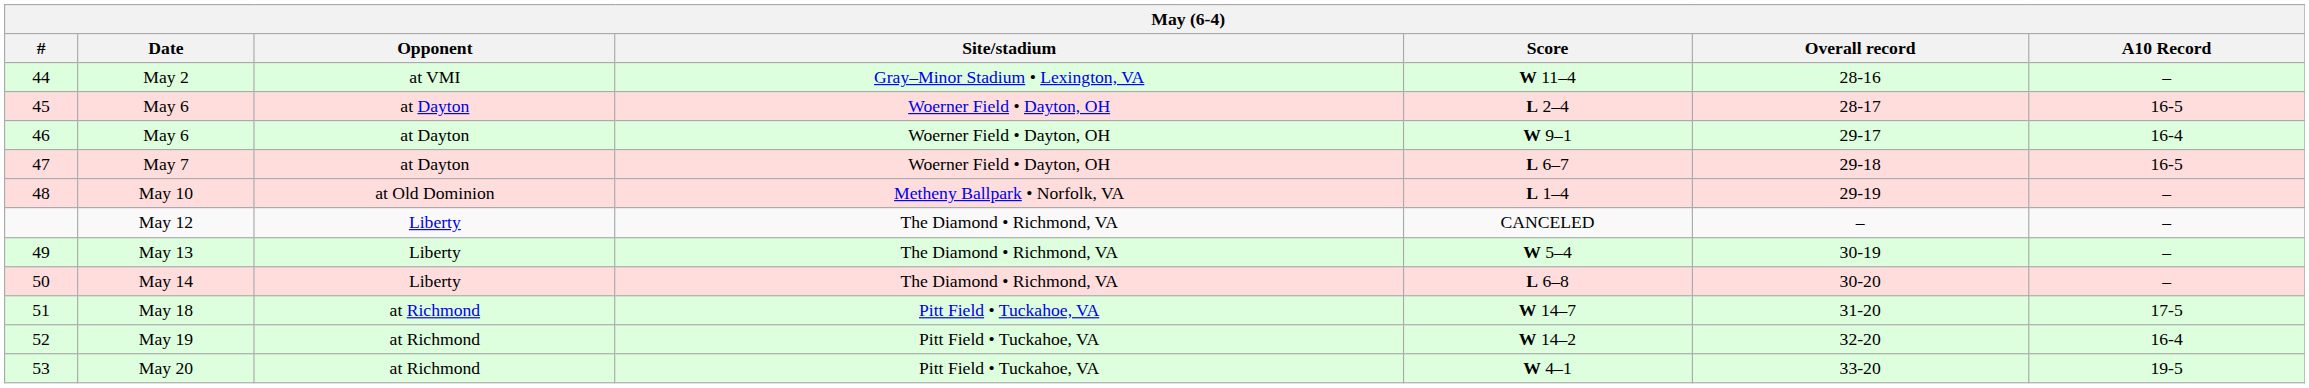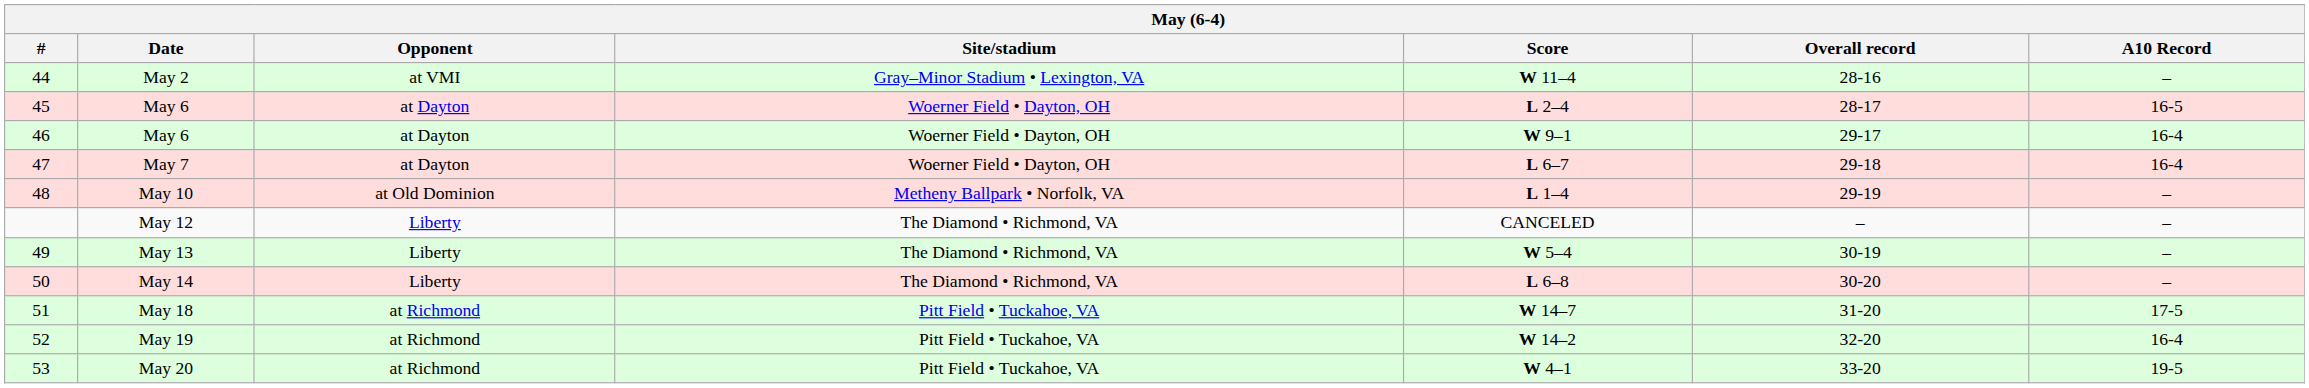(2167, 164) 16-5 -> (2167, 164) 16-4
